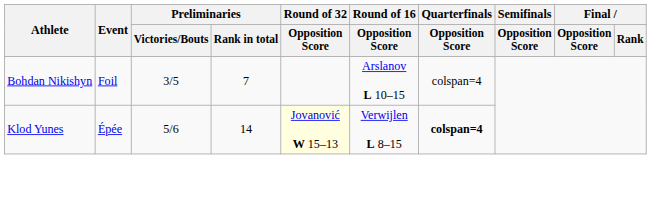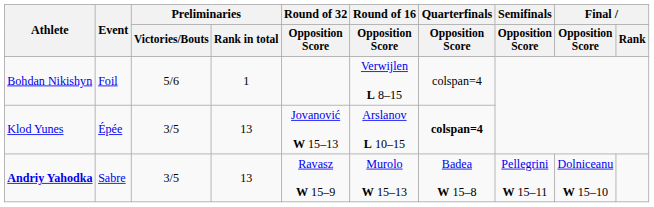(171, 81) 3/5 -> (171, 81) 5/6
(246, 81) 7 -> (246, 81) 1
(384, 81) Arslanov L 10–15 -> (384, 81) Verwijlen L 8–15
(171, 129) 5/6 -> (171, 129) 3/5
(246, 129) 14 -> (246, 129) 13
(315, 129) lightyellow background -> (316, 129) no background
(384, 129) Verwijlen L 8–15 -> (384, 129) Arslanov L 10–15
+ row: (50, 178)
